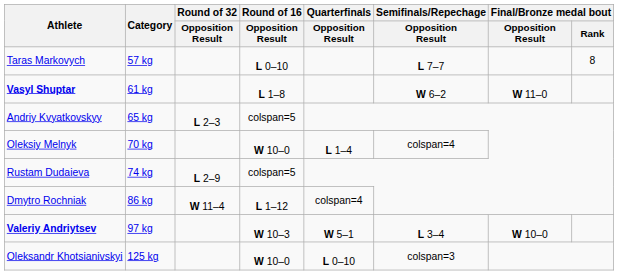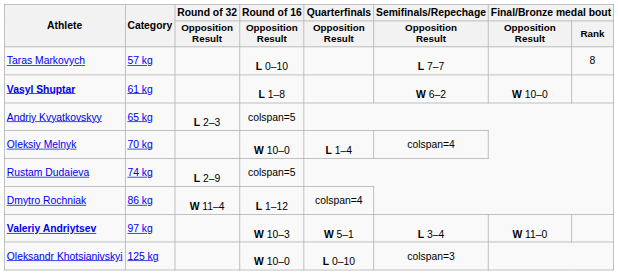(530, 95) W 11–0 -> (530, 95) W 10–0
(530, 234) W 10–0 -> (530, 234) W 11–0
